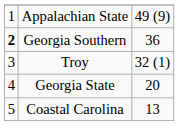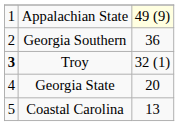(152, 16) no background -> (152, 16) lightyellow background
(11, 39) bold -> (11, 39) normal
(11, 62) normal -> (11, 62) bold
